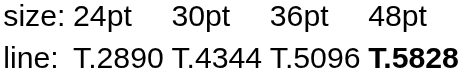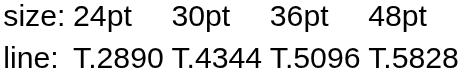(414, 57) bold -> (414, 57) normal
